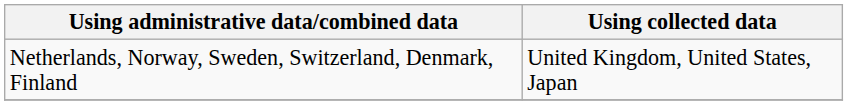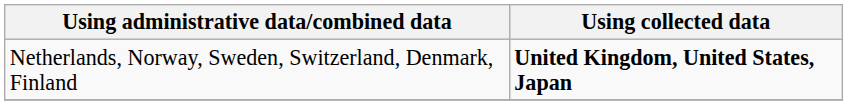(669, 69) normal -> (664, 69) bold
